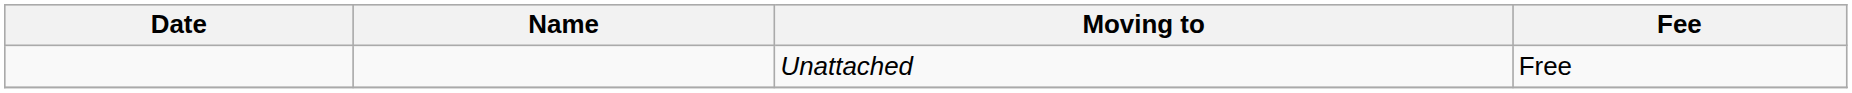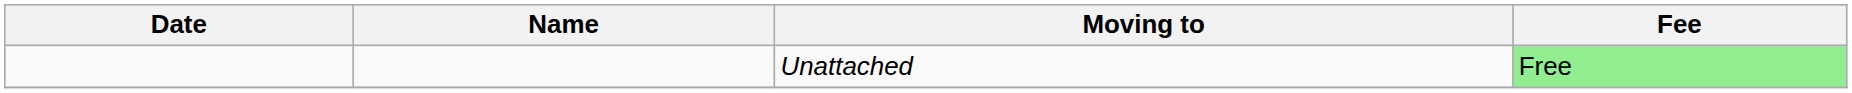(1545, 66) no background -> (1545, 66) lightgreen background
